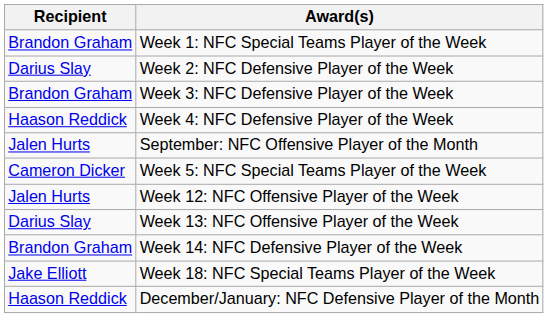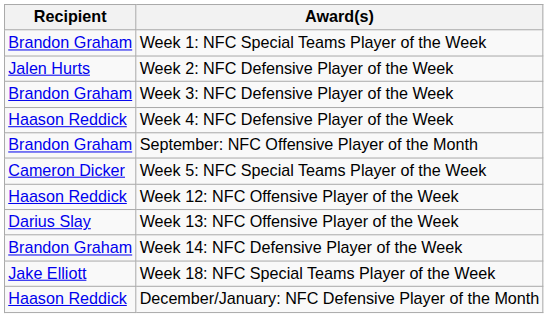(50, 68) Darius Slay -> (49, 68) Jalen Hurts
(49, 145) Jalen Hurts -> (70, 145) Brandon Graham
(49, 196) Jalen Hurts -> (68, 196) Haason Reddick
